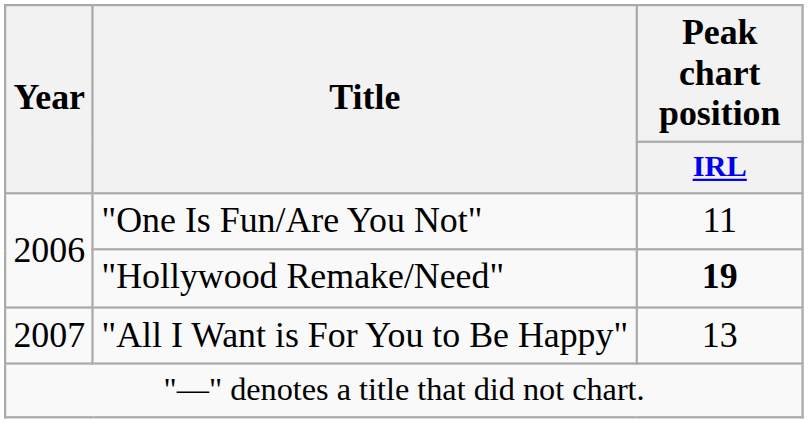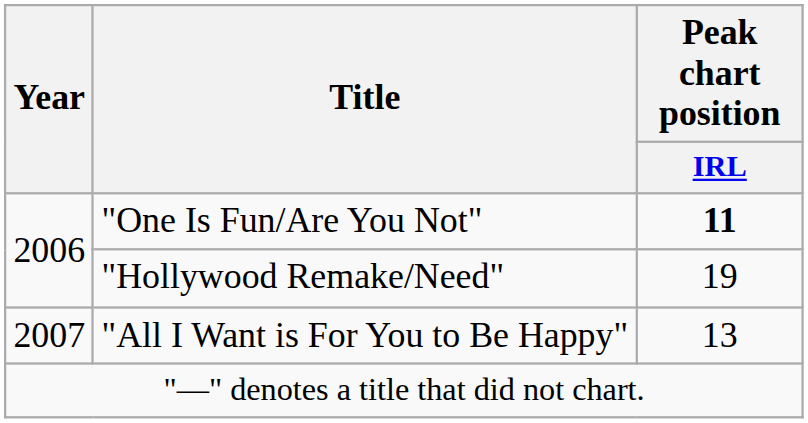(720, 220) normal -> (720, 220) bold
(720, 277) bold -> (720, 277) normal
